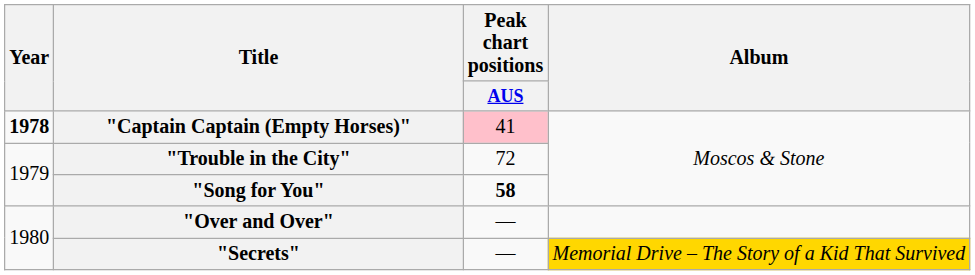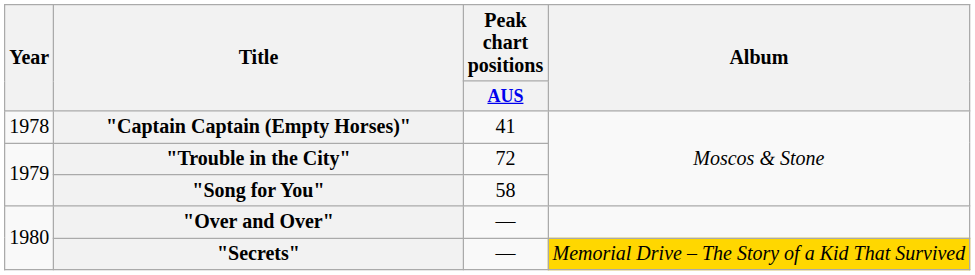(29, 126) bold -> (29, 126) normal
(505, 126) pink background -> (505, 126) no background
(505, 190) bold -> (505, 190) normal
